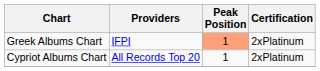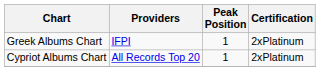(226, 41) lightsalmon background -> (226, 41) no background
